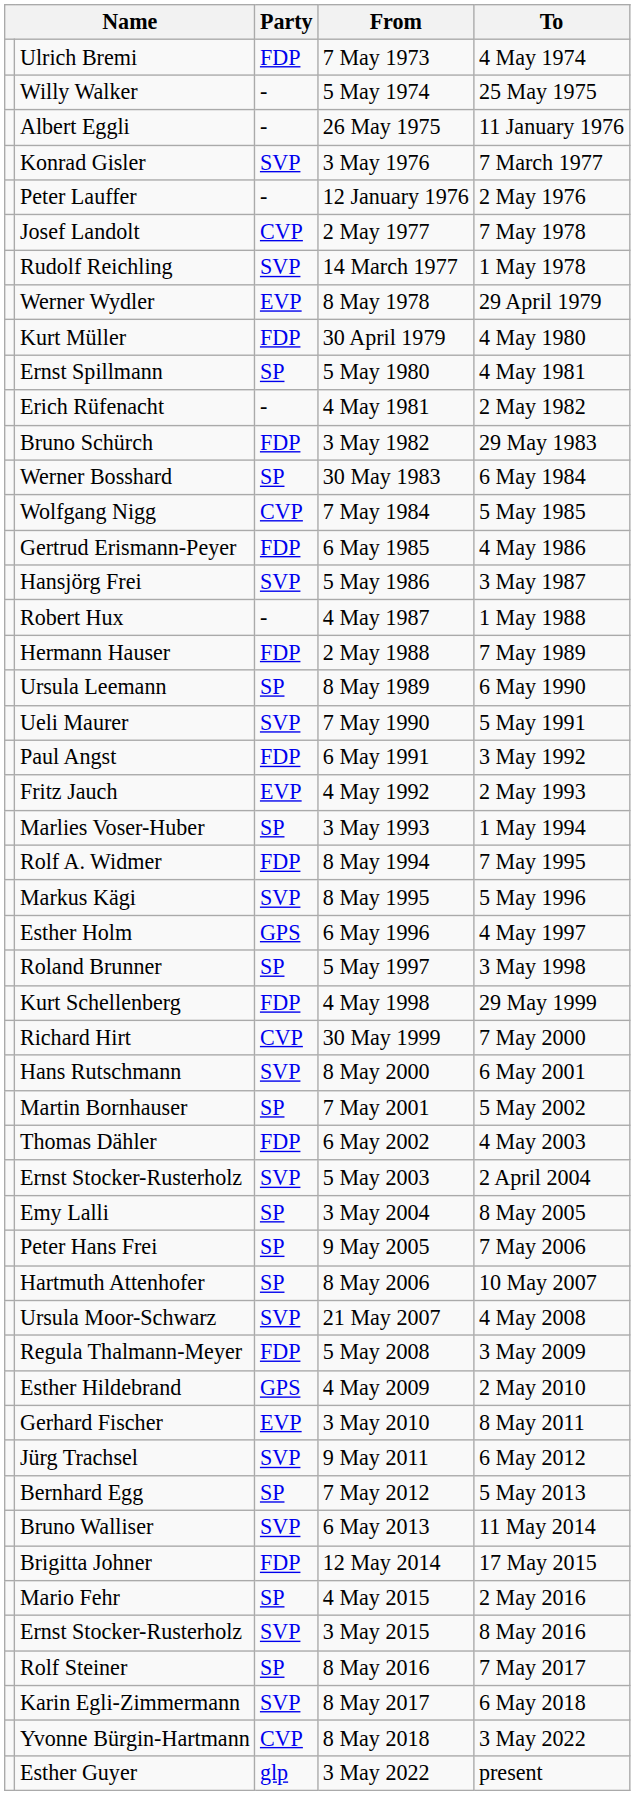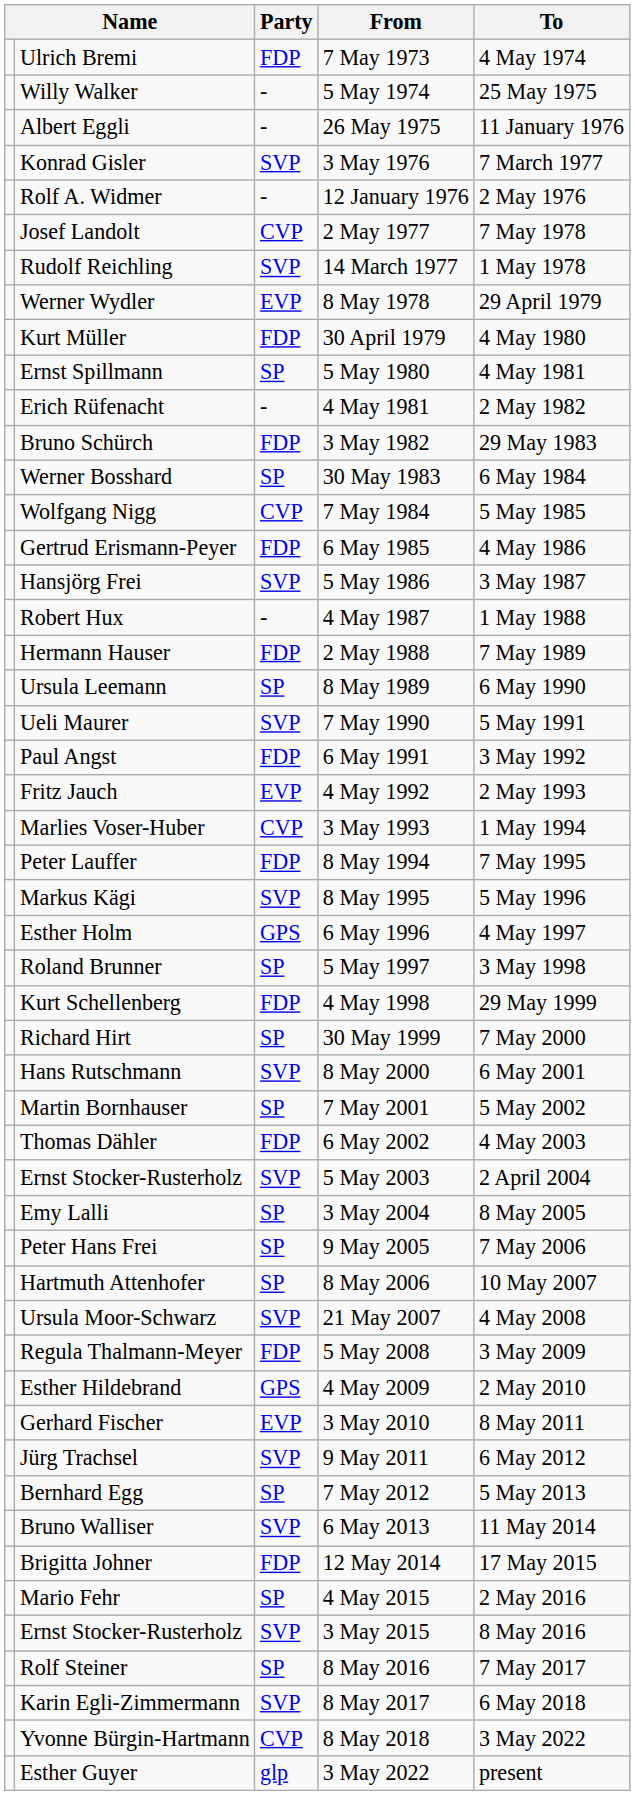(78, 197) Peter Lauffer -> (91, 197) Rolf A. Widmer
(272, 827) SP -> (281, 827) CVP
(91, 862) Rolf A. Widmer -> (78, 862) Peter Lauffer
(281, 1037) CVP -> (272, 1037) SP
